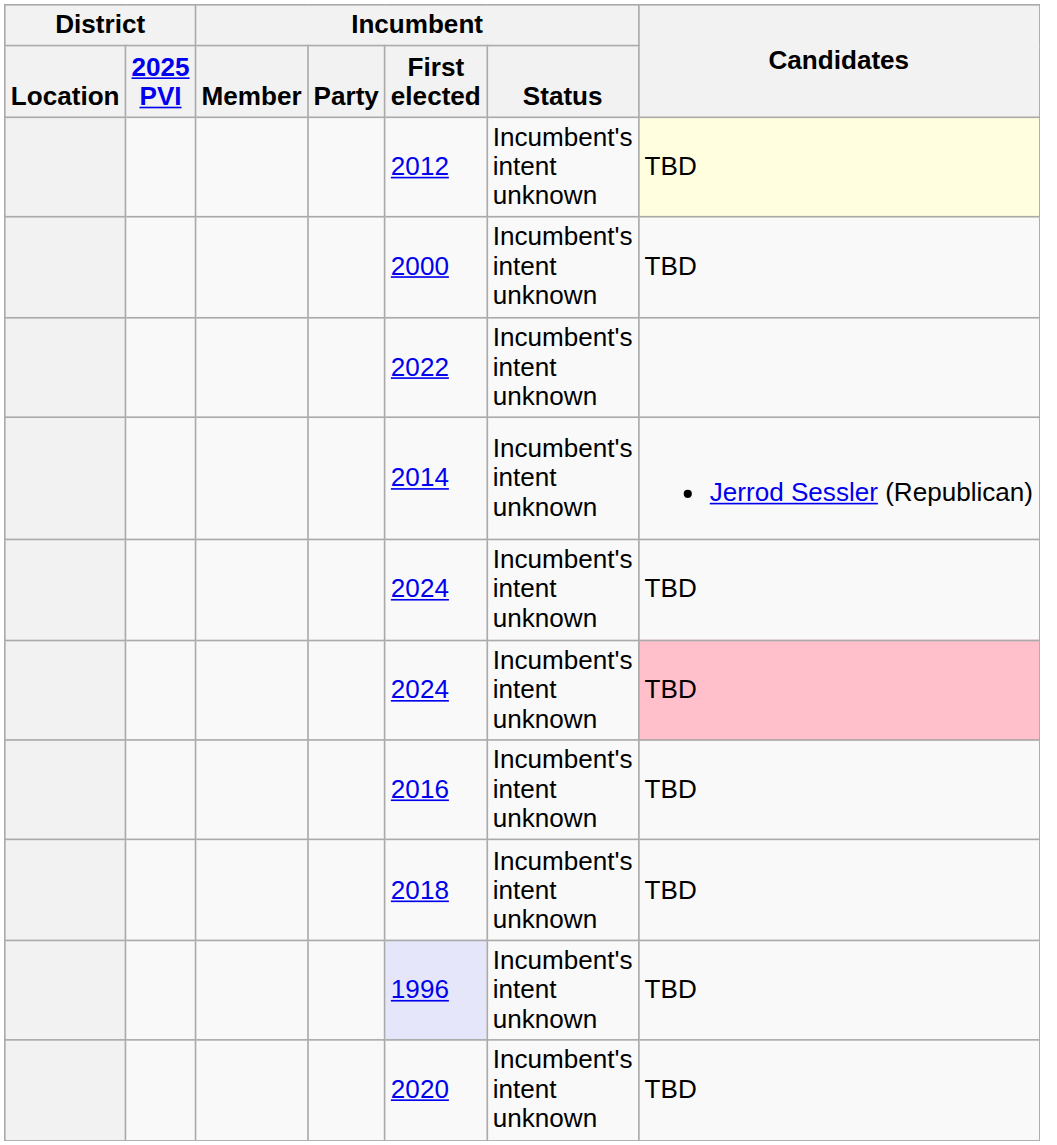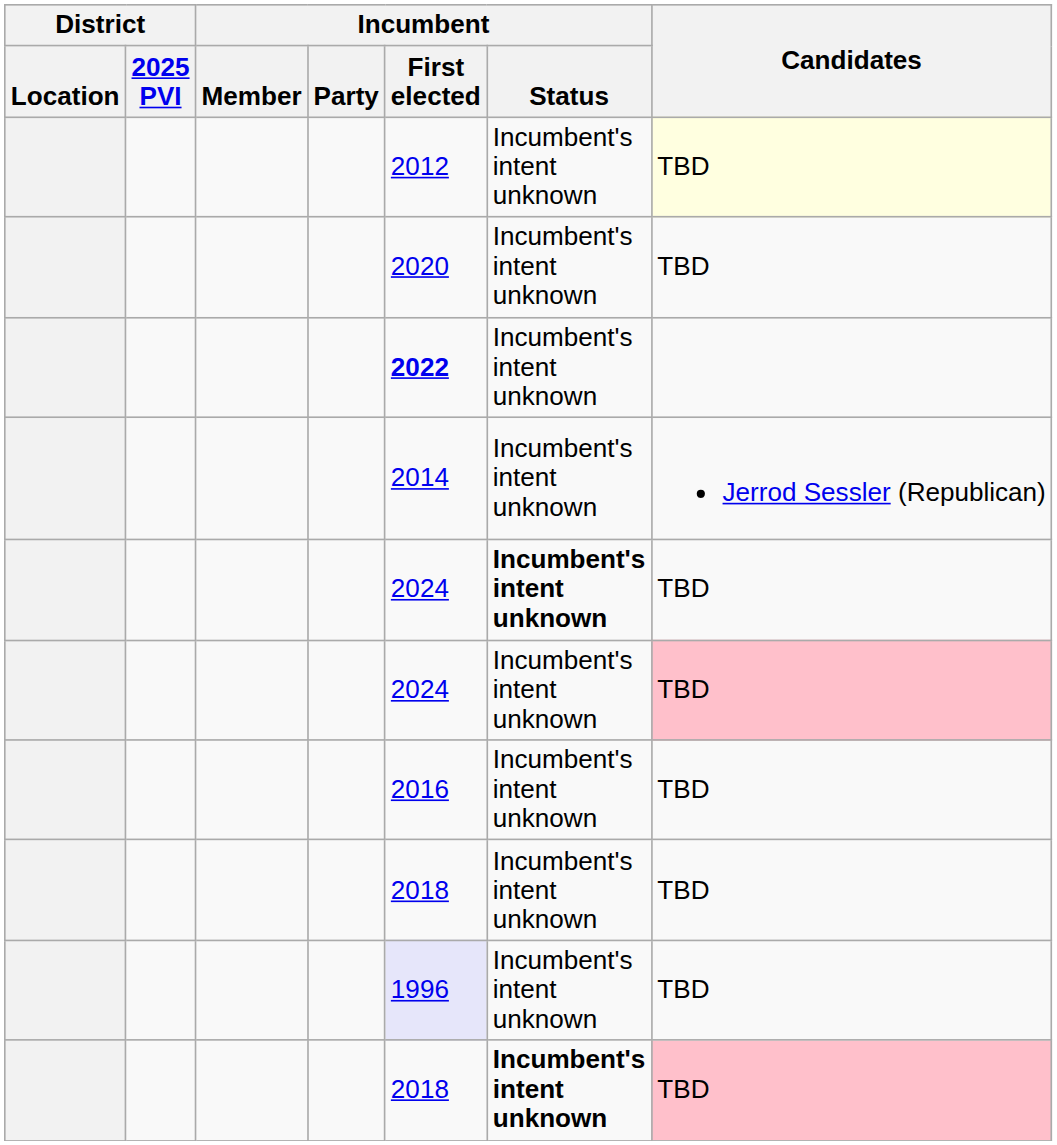(420, 266) 2000 -> (420, 266) 2020
(420, 366) normal -> (420, 366) bold
(563, 589) normal -> (569, 589) bold
(420, 1089) 2020 -> (420, 1089) 2018
(563, 1089) normal -> (569, 1089) bold
(671, 1089) no background -> (683, 1089) pink background
